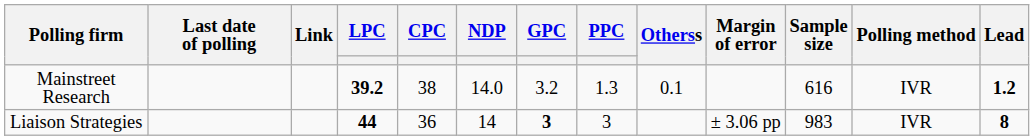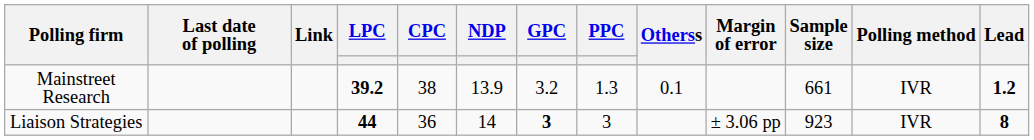(487, 87) 14.0 -> (487, 87) 13.9
(819, 87) 616 -> (819, 87) 661
(819, 123) 983 -> (819, 123) 923
